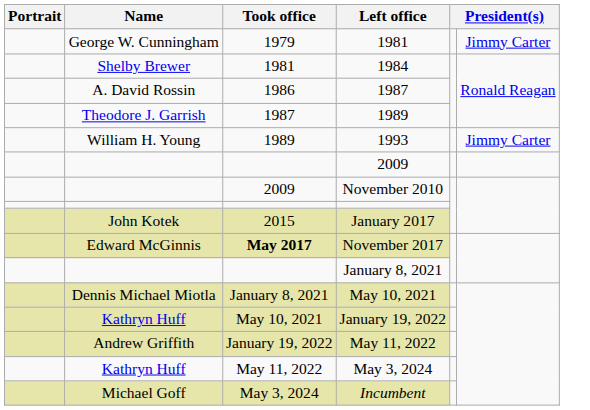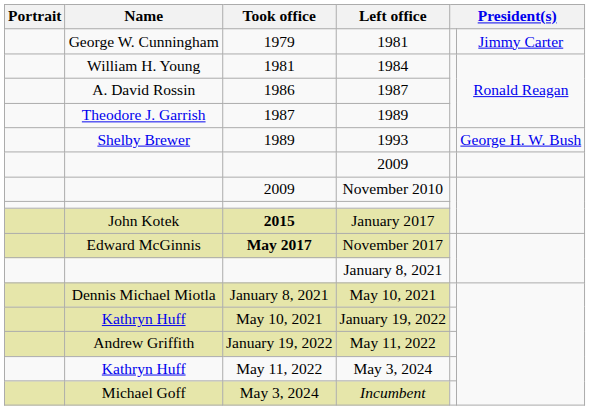(144, 66) Shelby Brewer -> (144, 66) William H. Young
(144, 139) William H. Young -> (144, 139) Shelby Brewer
(508, 139) Jimmy Carter -> (521, 139) George H. W. Bush
(279, 220) normal -> (279, 220) bold
